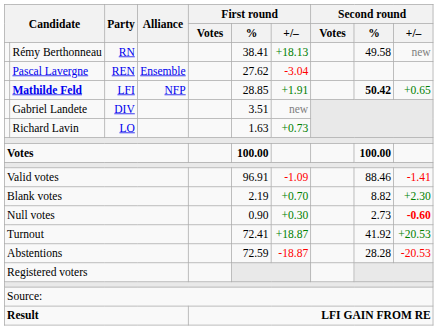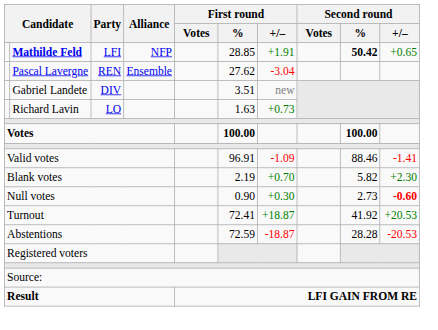- row: (57, 52)
rows swapped: (47, 90) <-> (50, 71)
(381, 196) 8.82 -> (367, 177) 5.82
